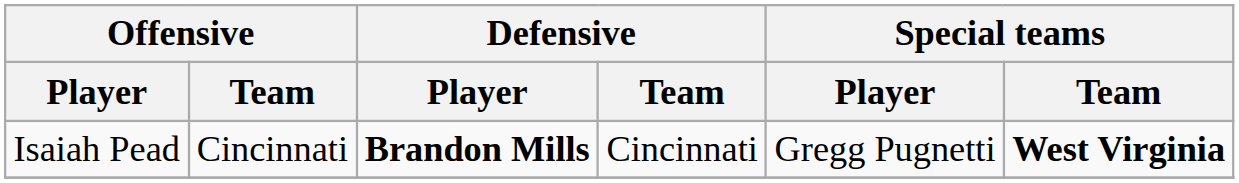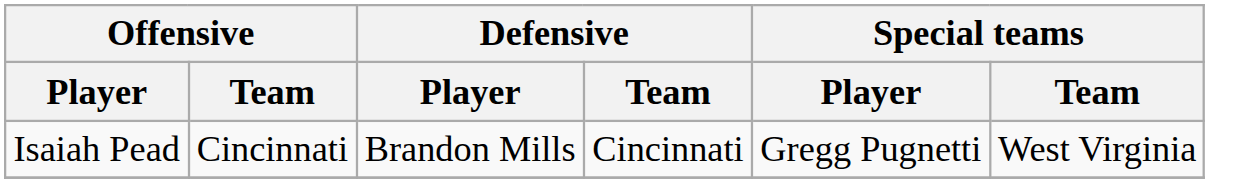(477, 148) bold -> (470, 148) normal
(1119, 148) bold -> (1097, 148) normal
